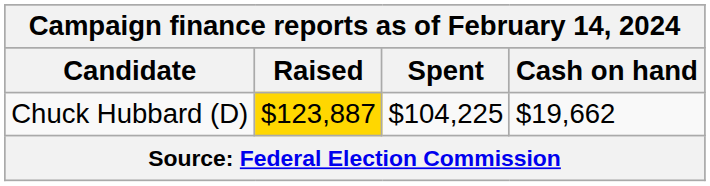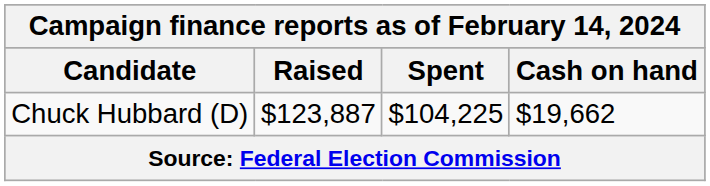(318, 113) gold background -> (318, 113) no background
